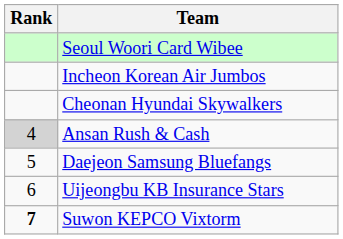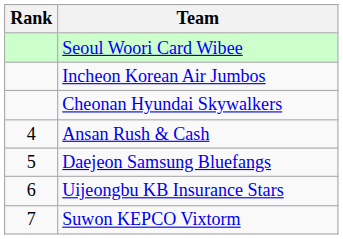(31, 133) lightgrey background -> (31, 133) no background
(31, 219) bold -> (31, 219) normal
